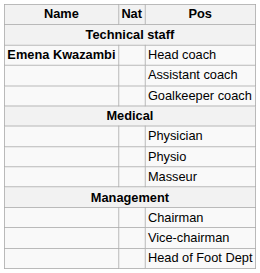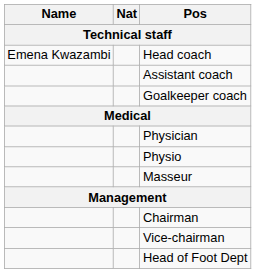(61, 55) bold -> (59, 55) normal
